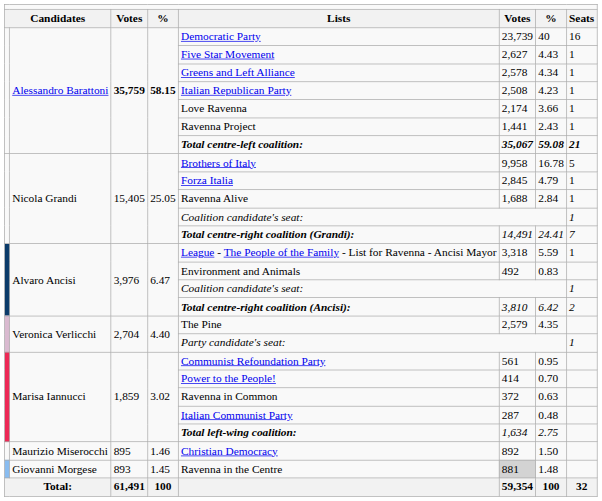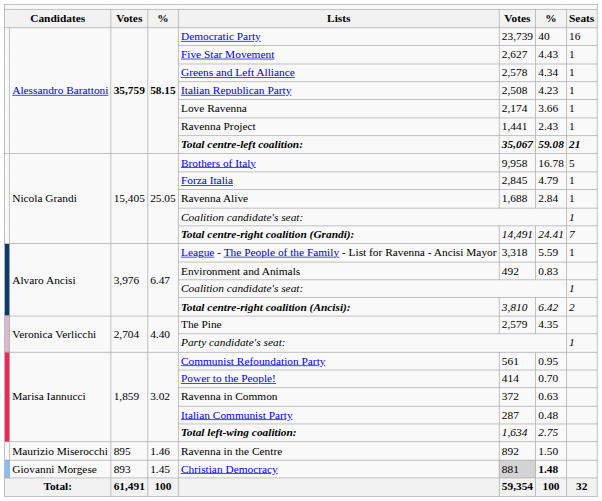(229, 451) Christian Democracy -> (232, 451) Ravenna in the Centre
(232, 469) Ravenna in the Centre -> (229, 469) Christian Democracy
(548, 469) normal -> (548, 469) bold
